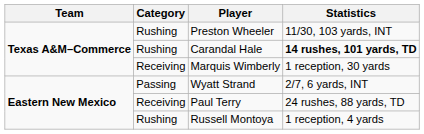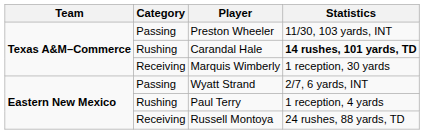(157, 31) Rushing -> (156, 31) Passing
(161, 102) Receiving -> (157, 102) Rushing
(345, 102) 24 rushes, 88 yards, TD -> (334, 102) 1 reception, 4 yards
(157, 120) Rushing -> (161, 120) Receiving
(334, 120) 1 reception, 4 yards -> (345, 120) 24 rushes, 88 yards, TD
